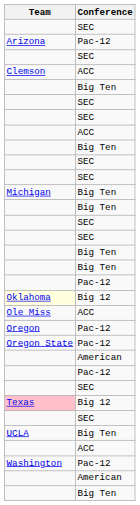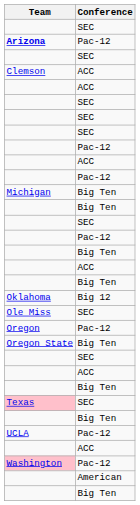(26, 42) normal -> (26, 42) bold
(97, 87) Big Ten -> (86, 87) ACC
(86, 132) ACC -> (86, 132) SEC
(97, 147) Big Ten -> (94, 147) Pac-12
(86, 162) SEC -> (86, 162) ACC
(86, 177) SEC -> (94, 177) Pac-12
(86, 238) SEC -> (94, 238) Pac-12
(97, 268) Big Ten -> (86, 268) ACC
(94, 283) Pac-12 -> (97, 283) Big Ten
(29, 298) lightyellow background -> (29, 298) no background
(86, 313) ACC -> (86, 313) SEC
(94, 343) Pac-12 -> (97, 343) Big Ten
(100, 358) American -> (86, 358) SEC
(94, 373) Pac-12 -> (86, 373) ACC
(86, 388) SEC -> (97, 388) Big Ten
(94, 403) Big 12 -> (86, 403) SEC
(86, 418) SEC -> (97, 418) Big Ten
(97, 433) Big Ten -> (94, 433) Pac-12
(34, 463) no background -> (34, 463) pink background
